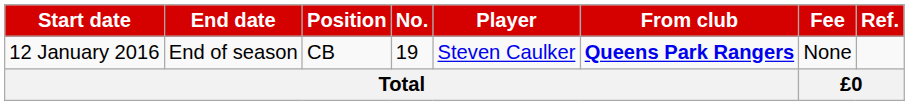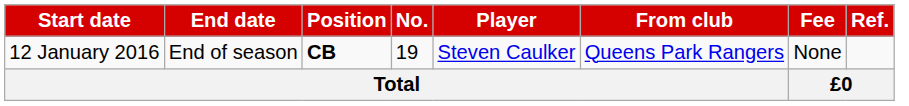(321, 52) normal -> (322, 52) bold
(689, 52) bold -> (684, 52) normal
